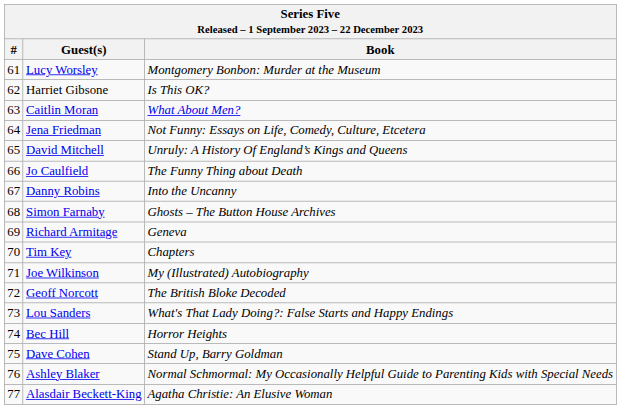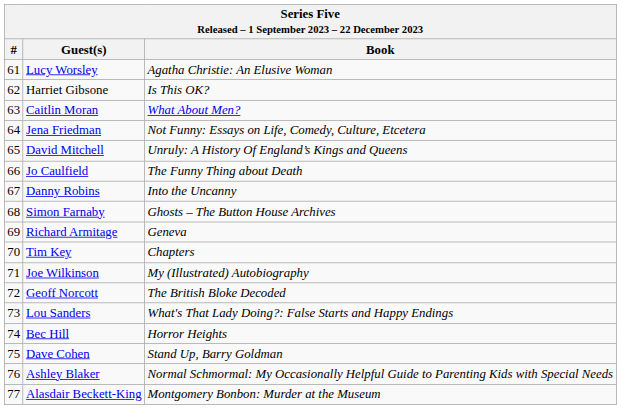(264, 69) Montgomery Bonbon: Murder at the Museum -> (240, 69) Agatha Christie: An Elusive Woman
(240, 394) Agatha Christie: An Elusive Woman -> (264, 394) Montgomery Bonbon: Murder at the Museum
